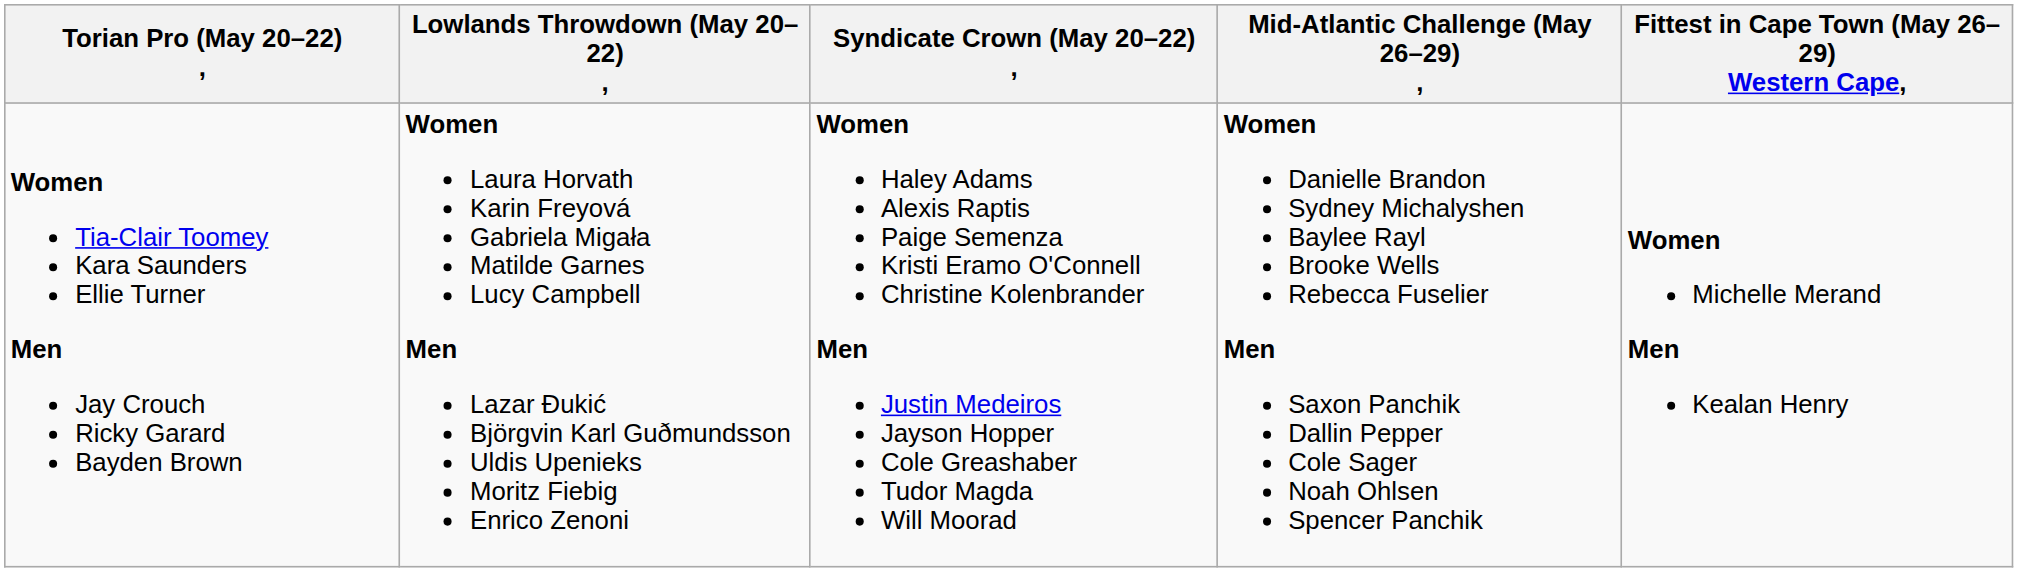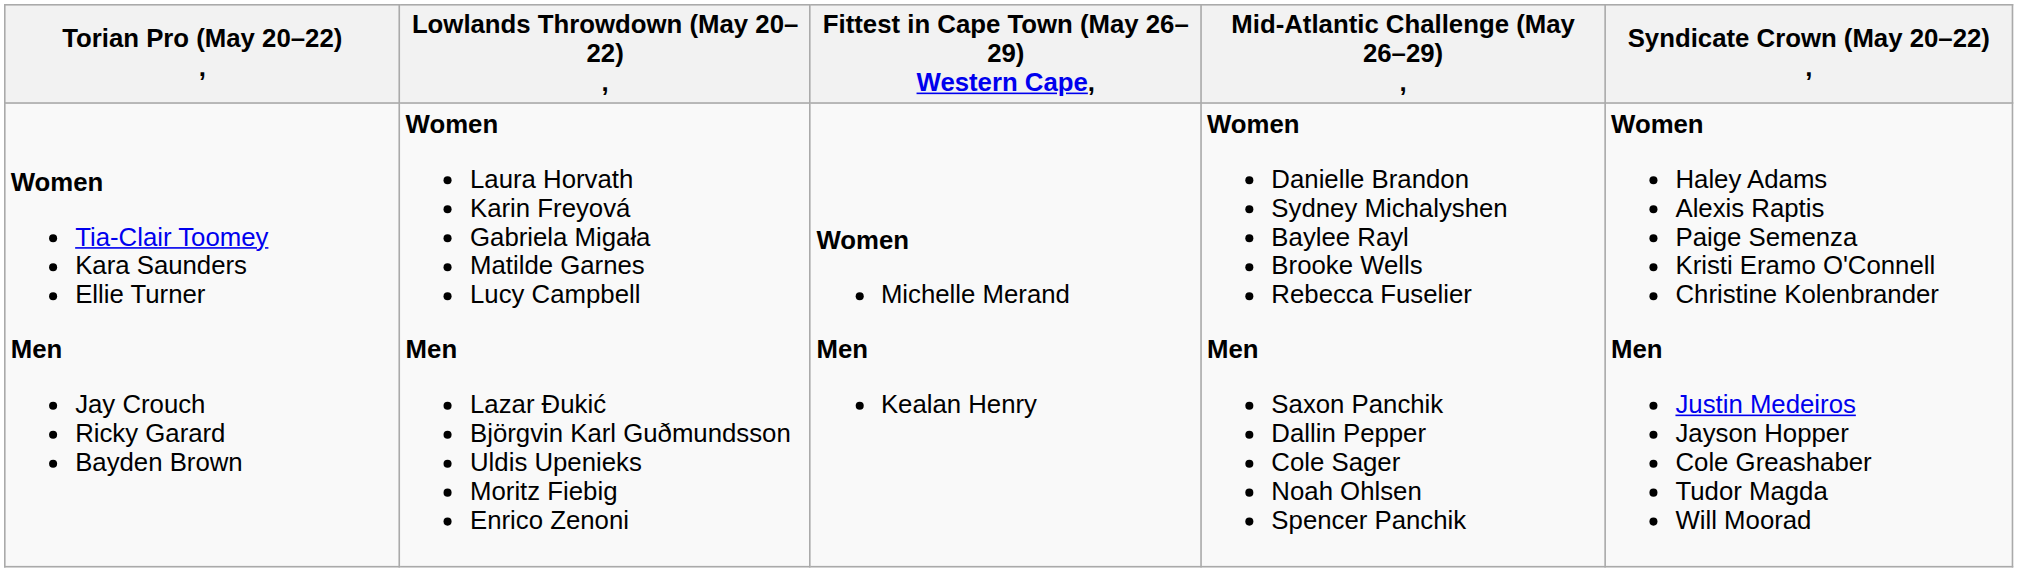columns swapped: (1014, 53) <-> (1817, 53)
